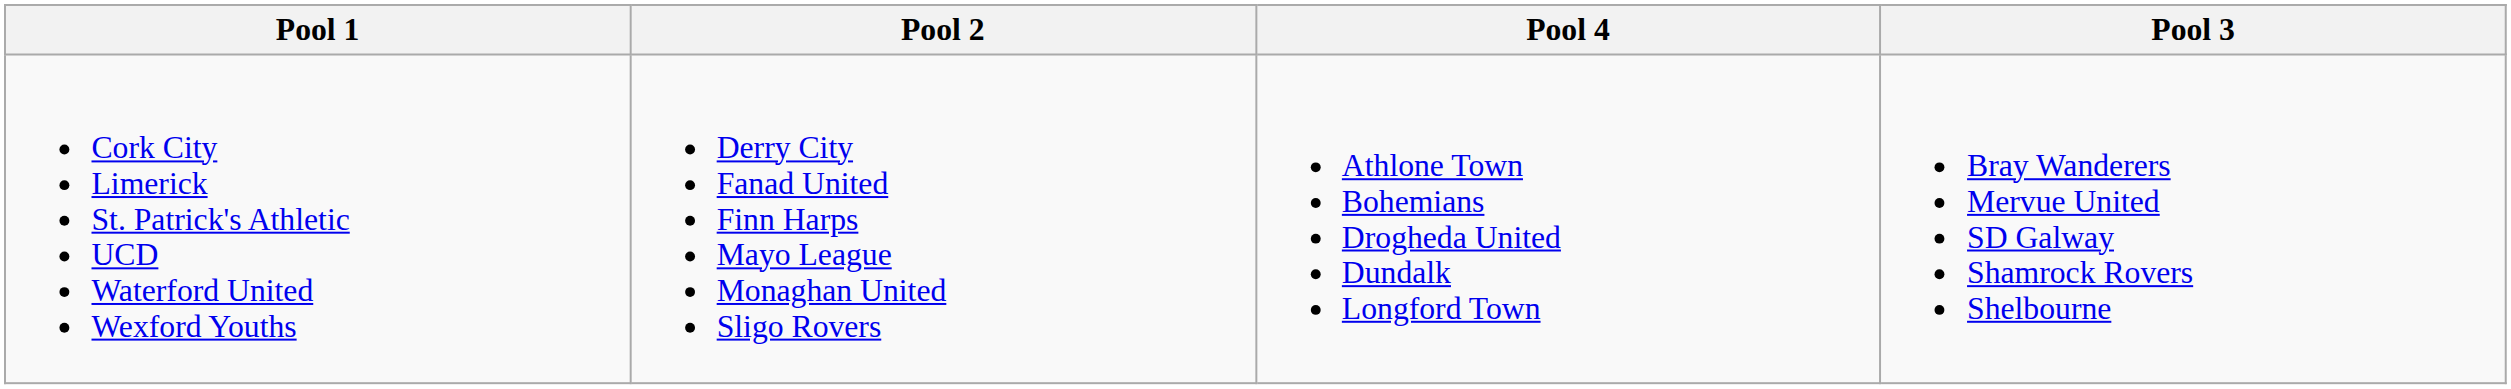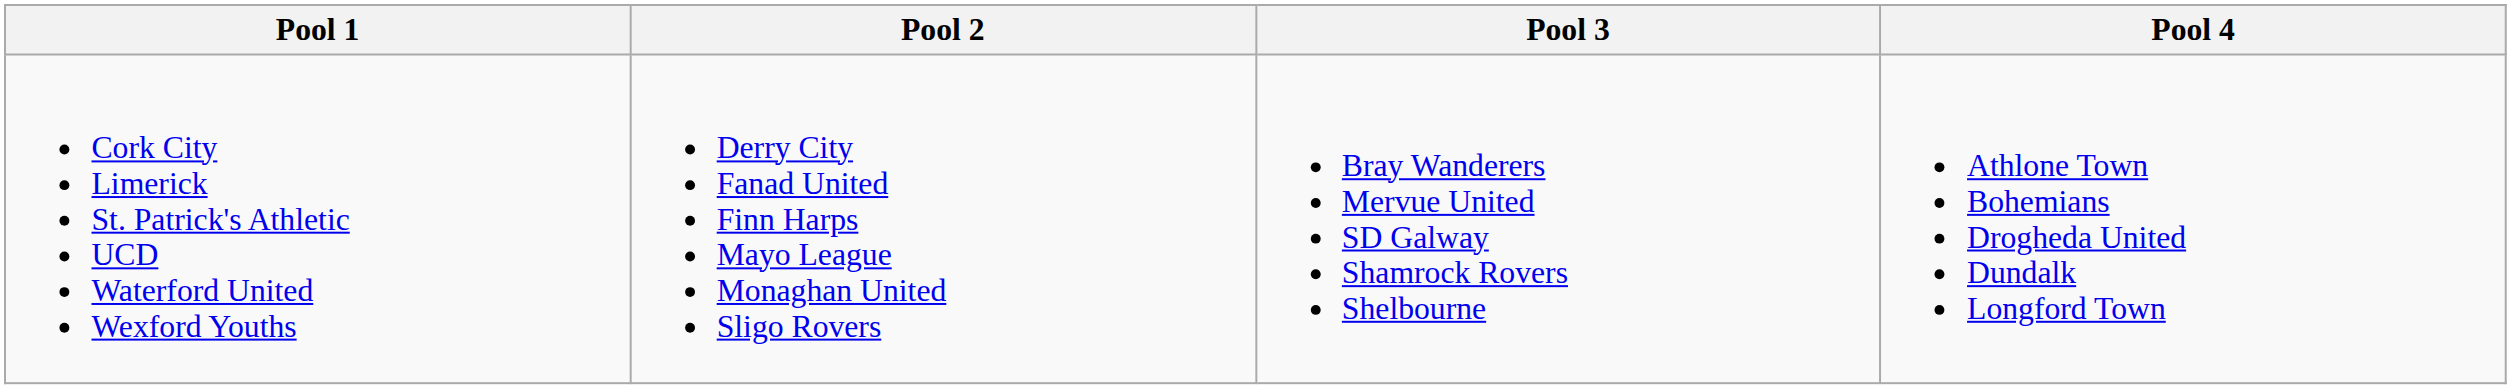columns swapped: (2193, 29) <-> (1568, 29)
